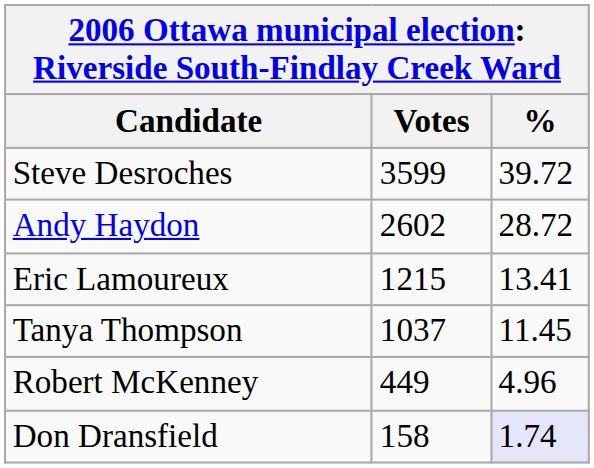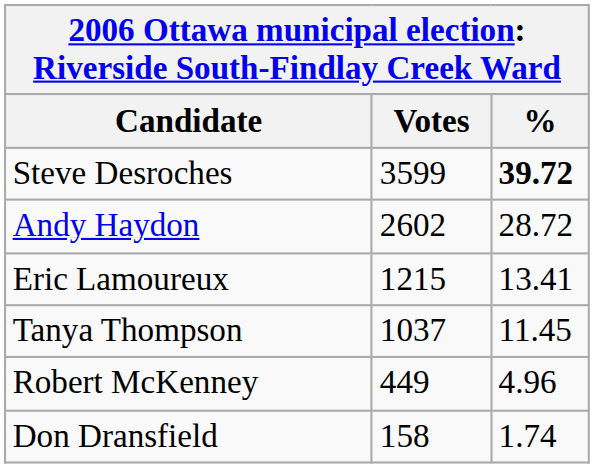(536, 173) normal -> (536, 173) bold
(528, 435) lavender background -> (528, 435) no background
